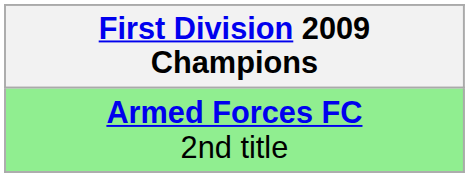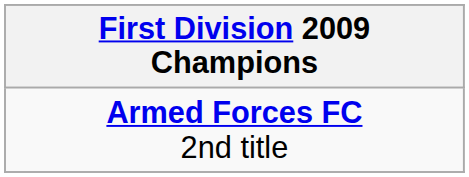(234, 129) lightgreen background -> (234, 129) no background
